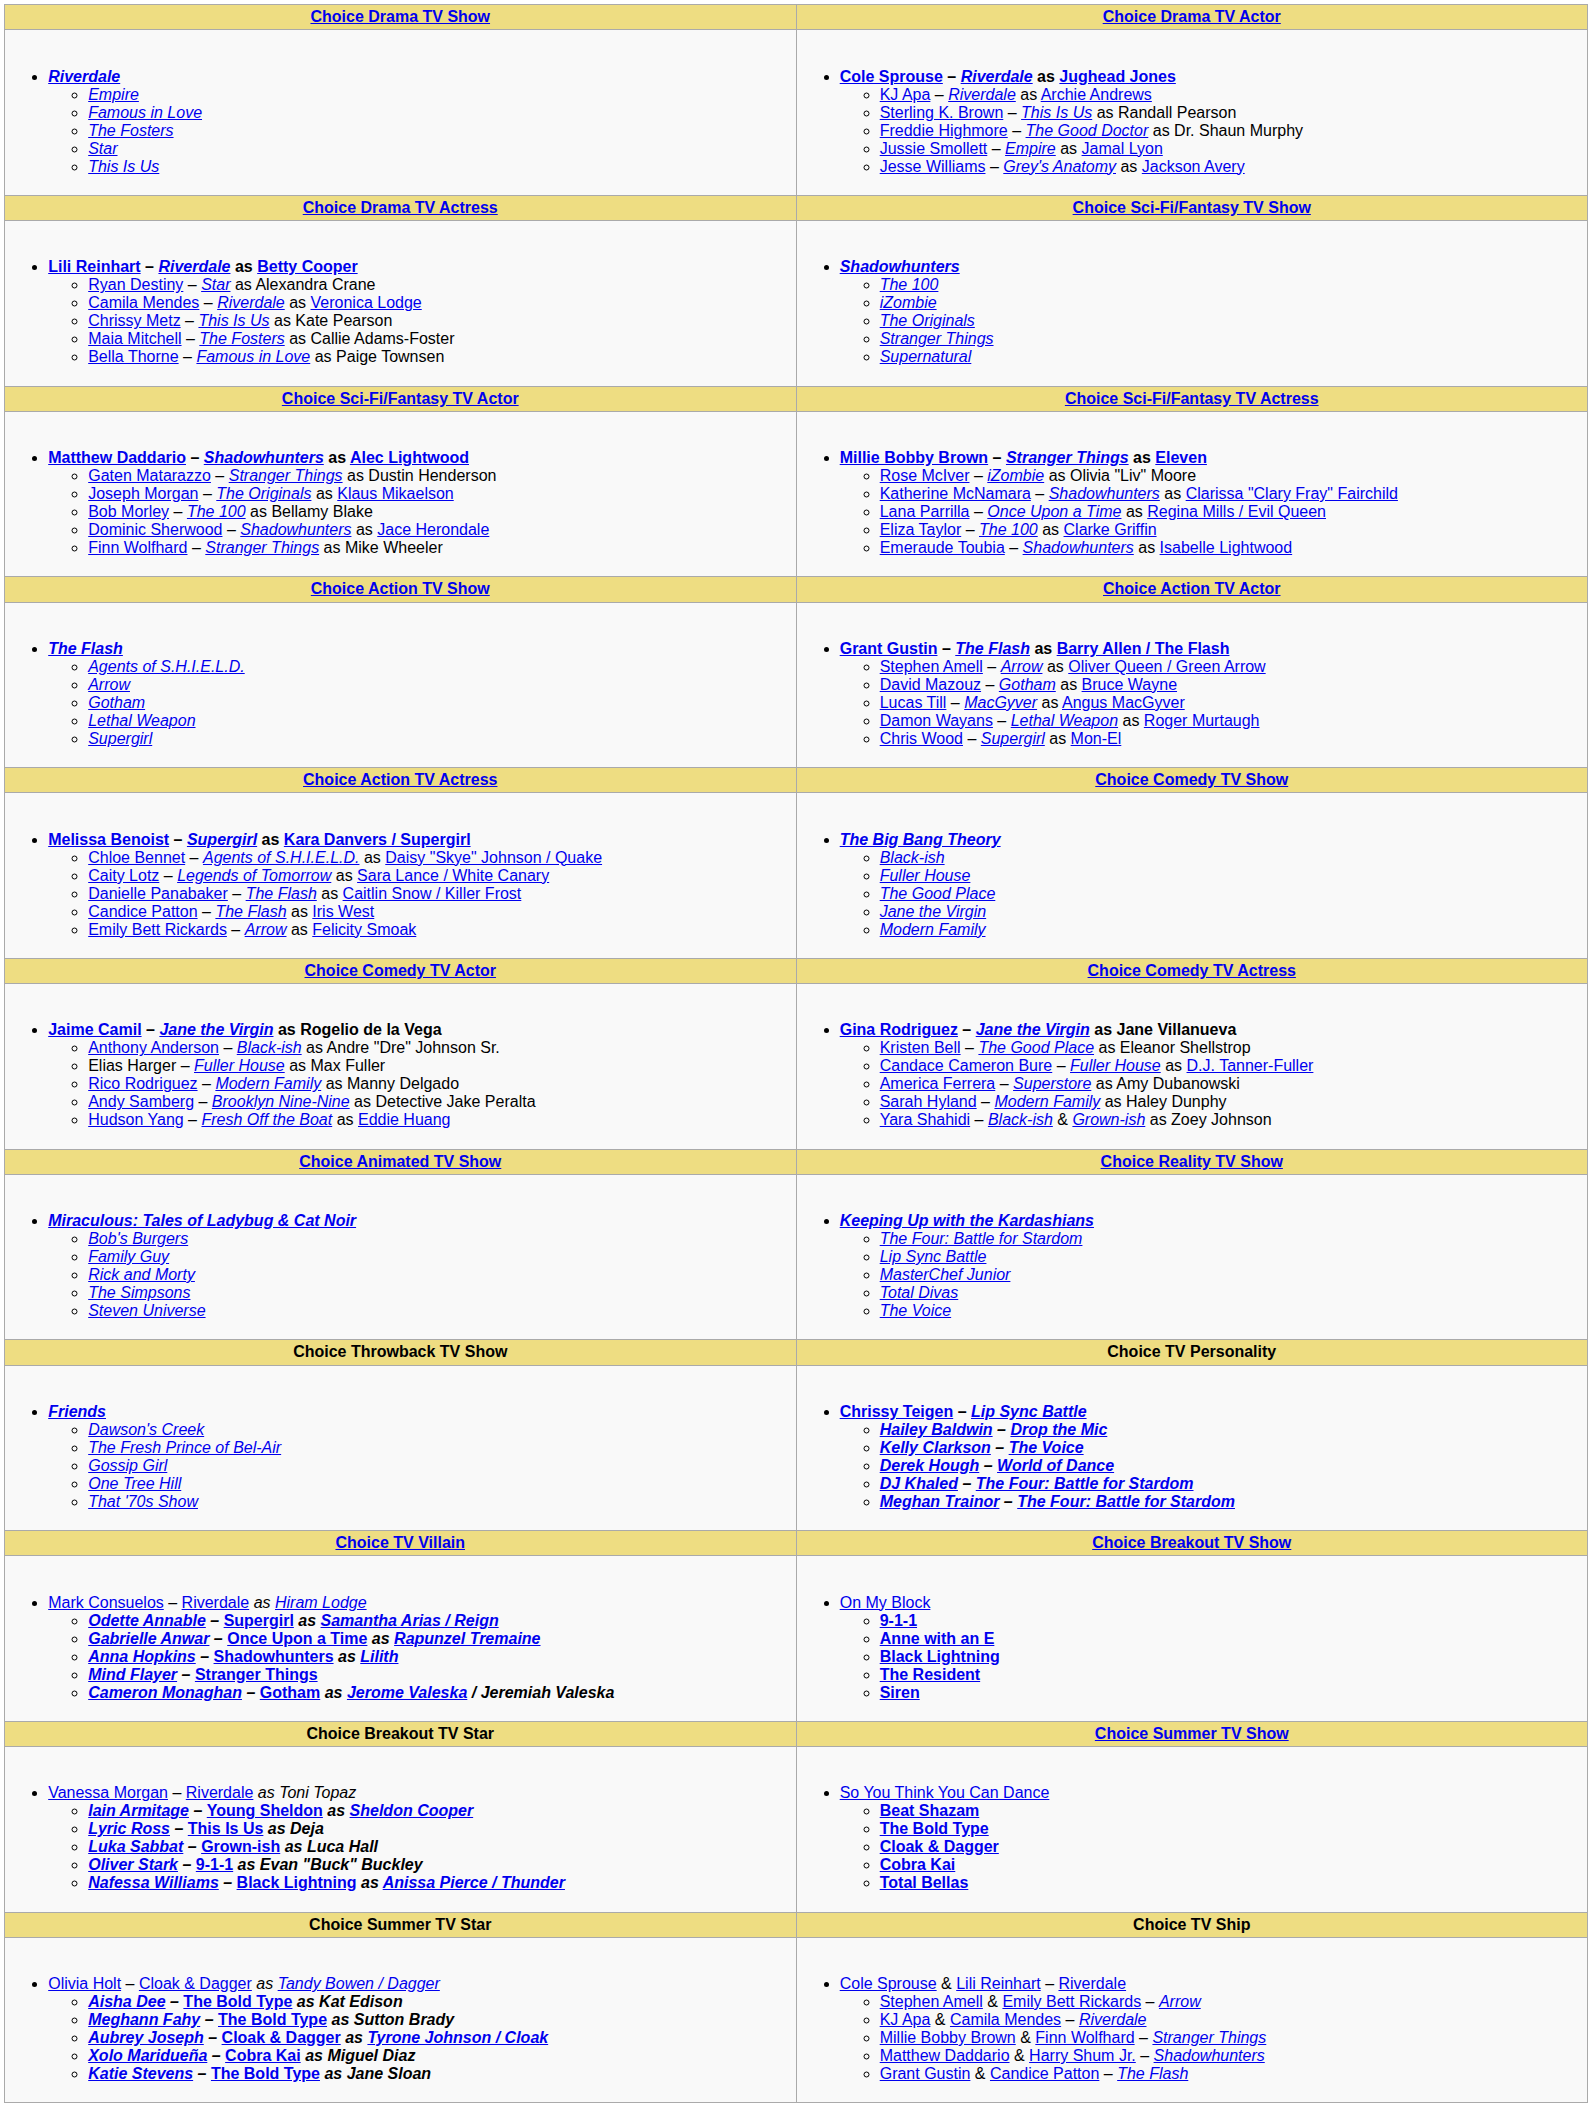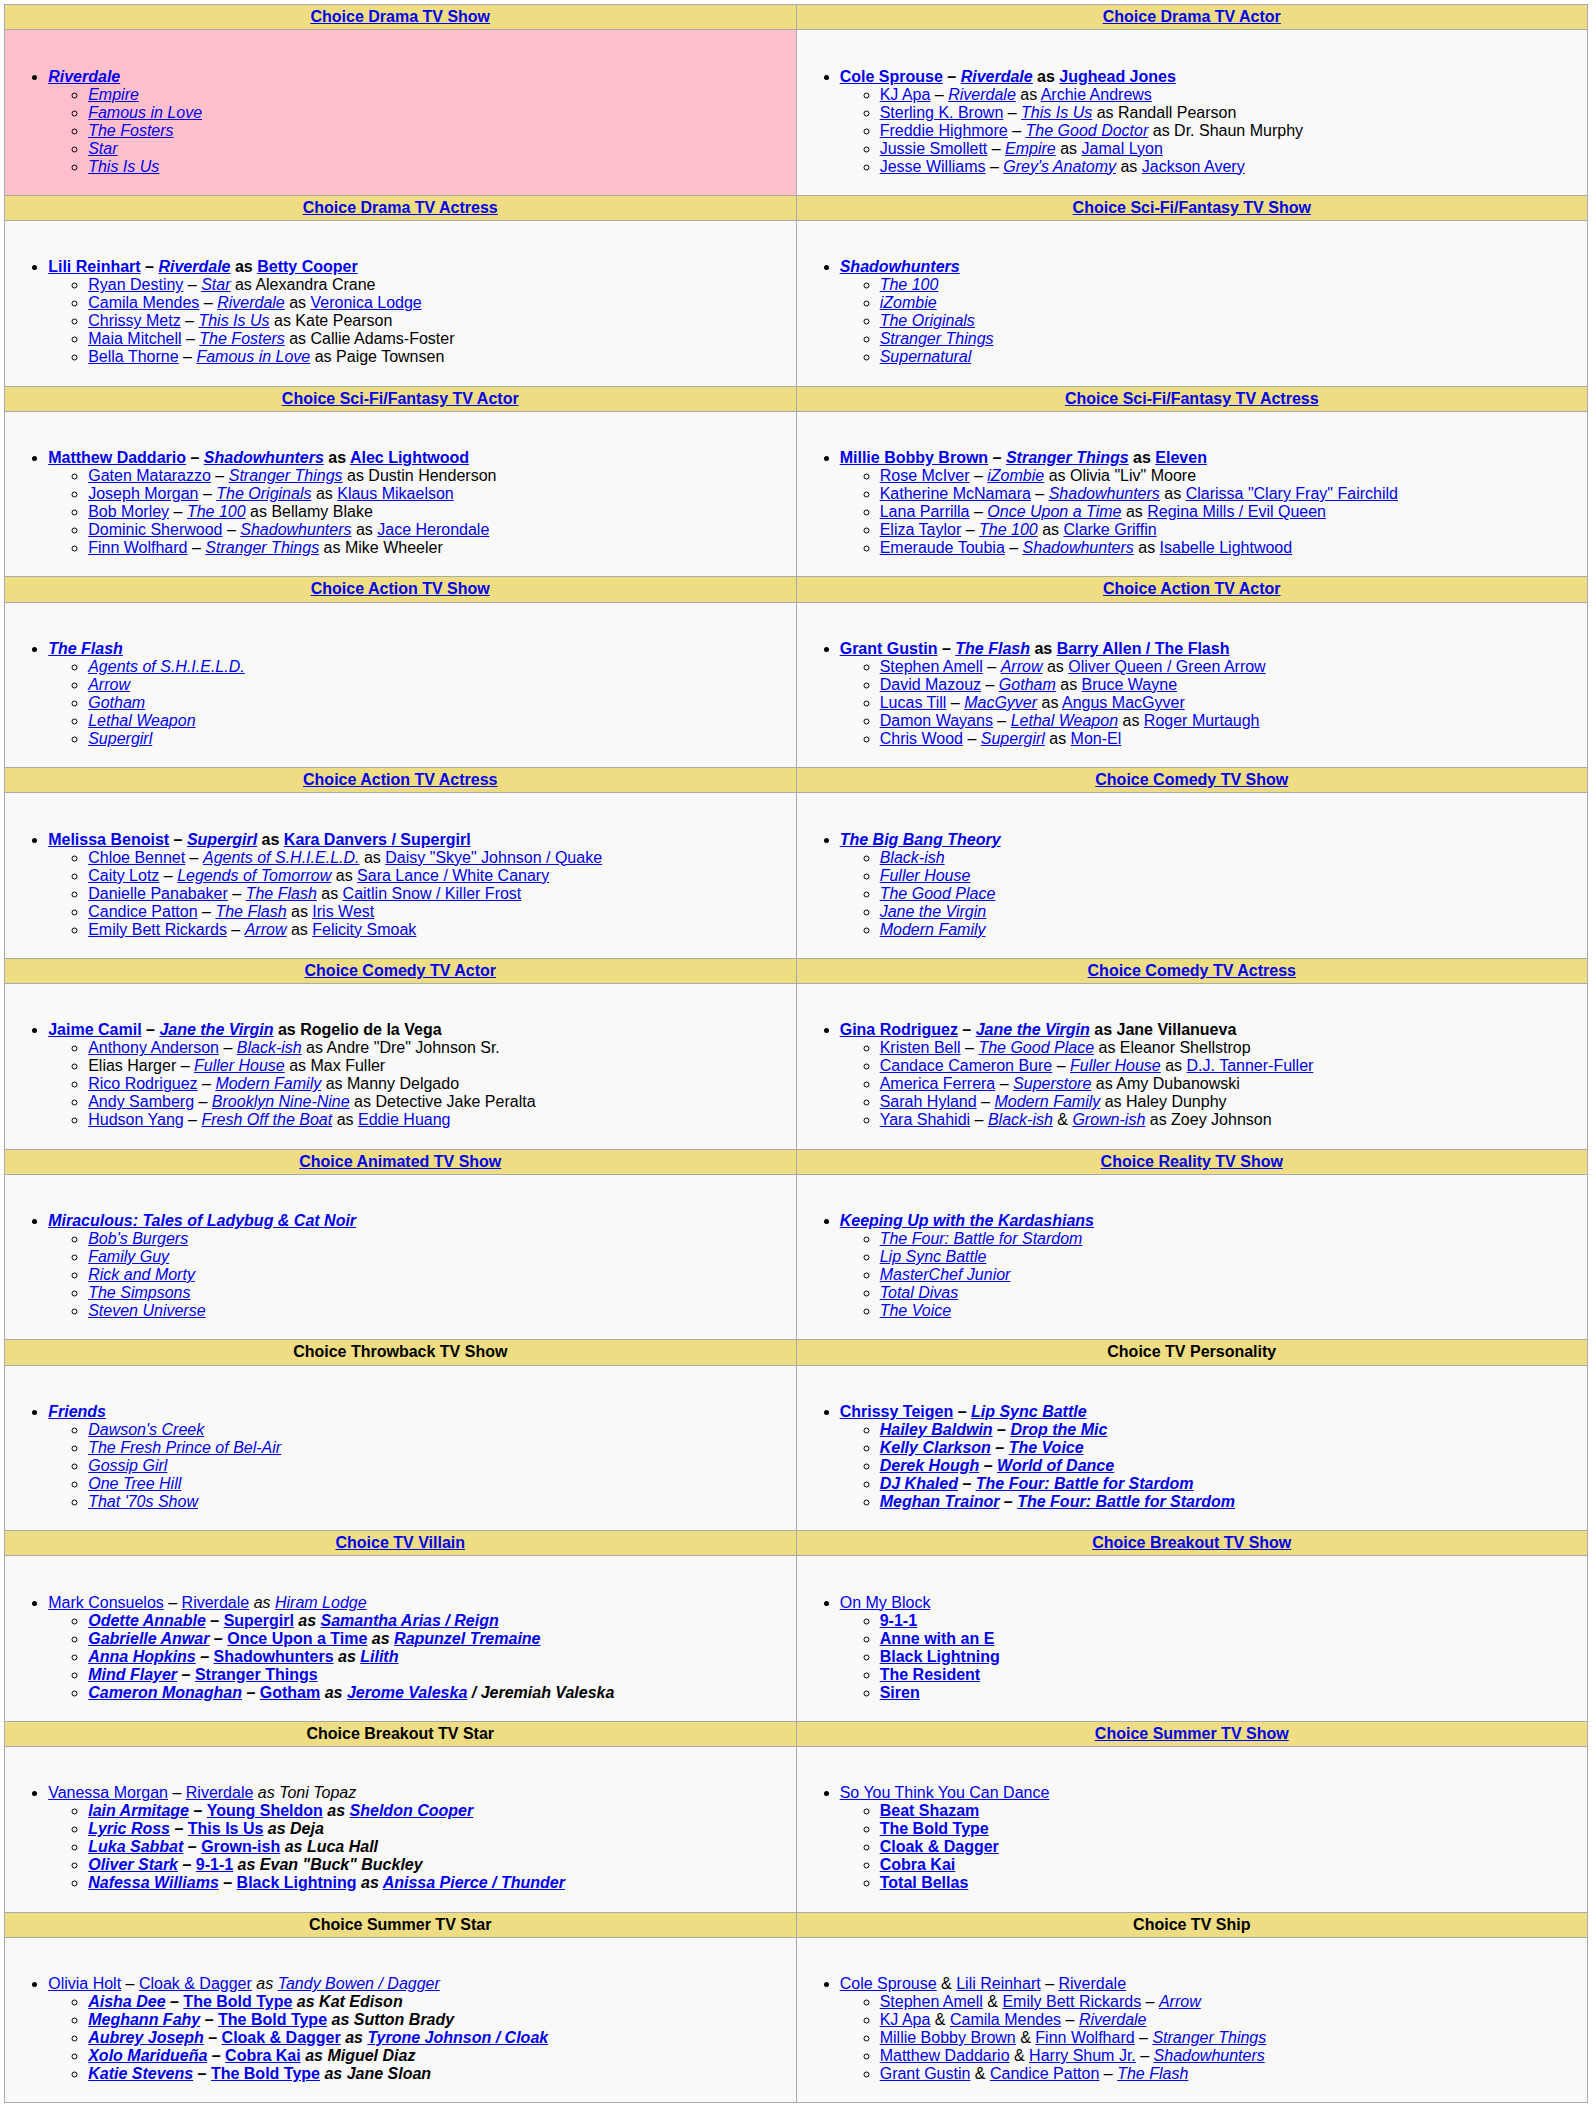(400, 122) no background -> (400, 122) pink background
